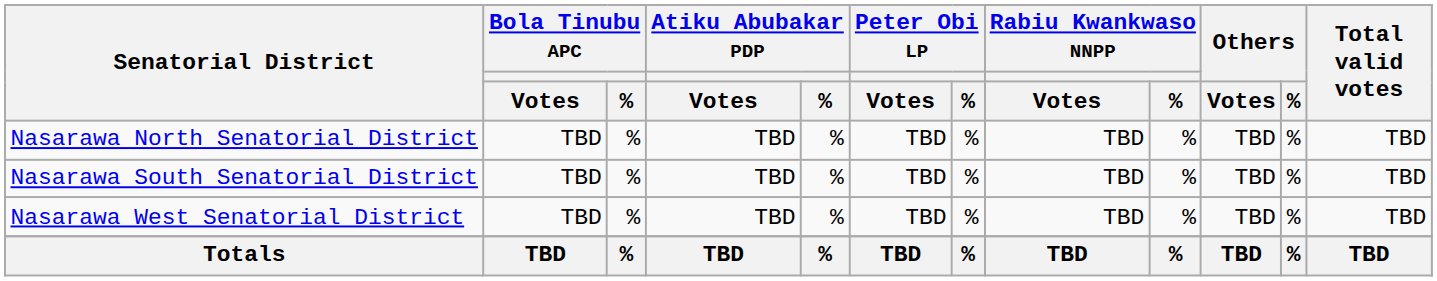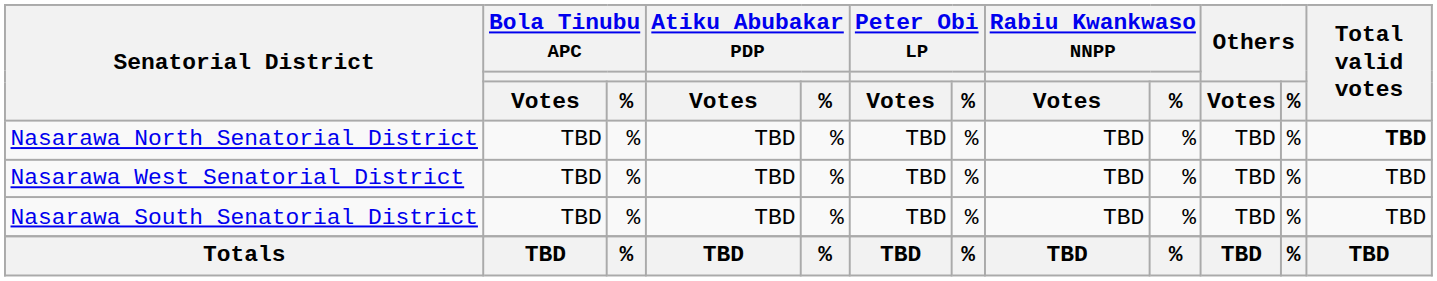(1406, 140) normal -> (1406, 140) bold
rows swapped: (244, 178) <-> (237, 217)
